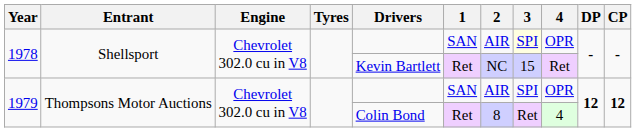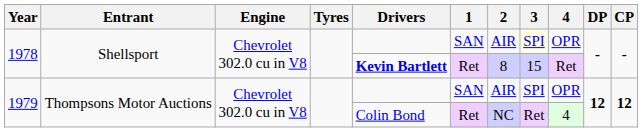(398, 66) normal -> (401, 66) bold
(497, 66) NC -> (503, 66) 8
(497, 115) 8 -> (503, 115) NC
